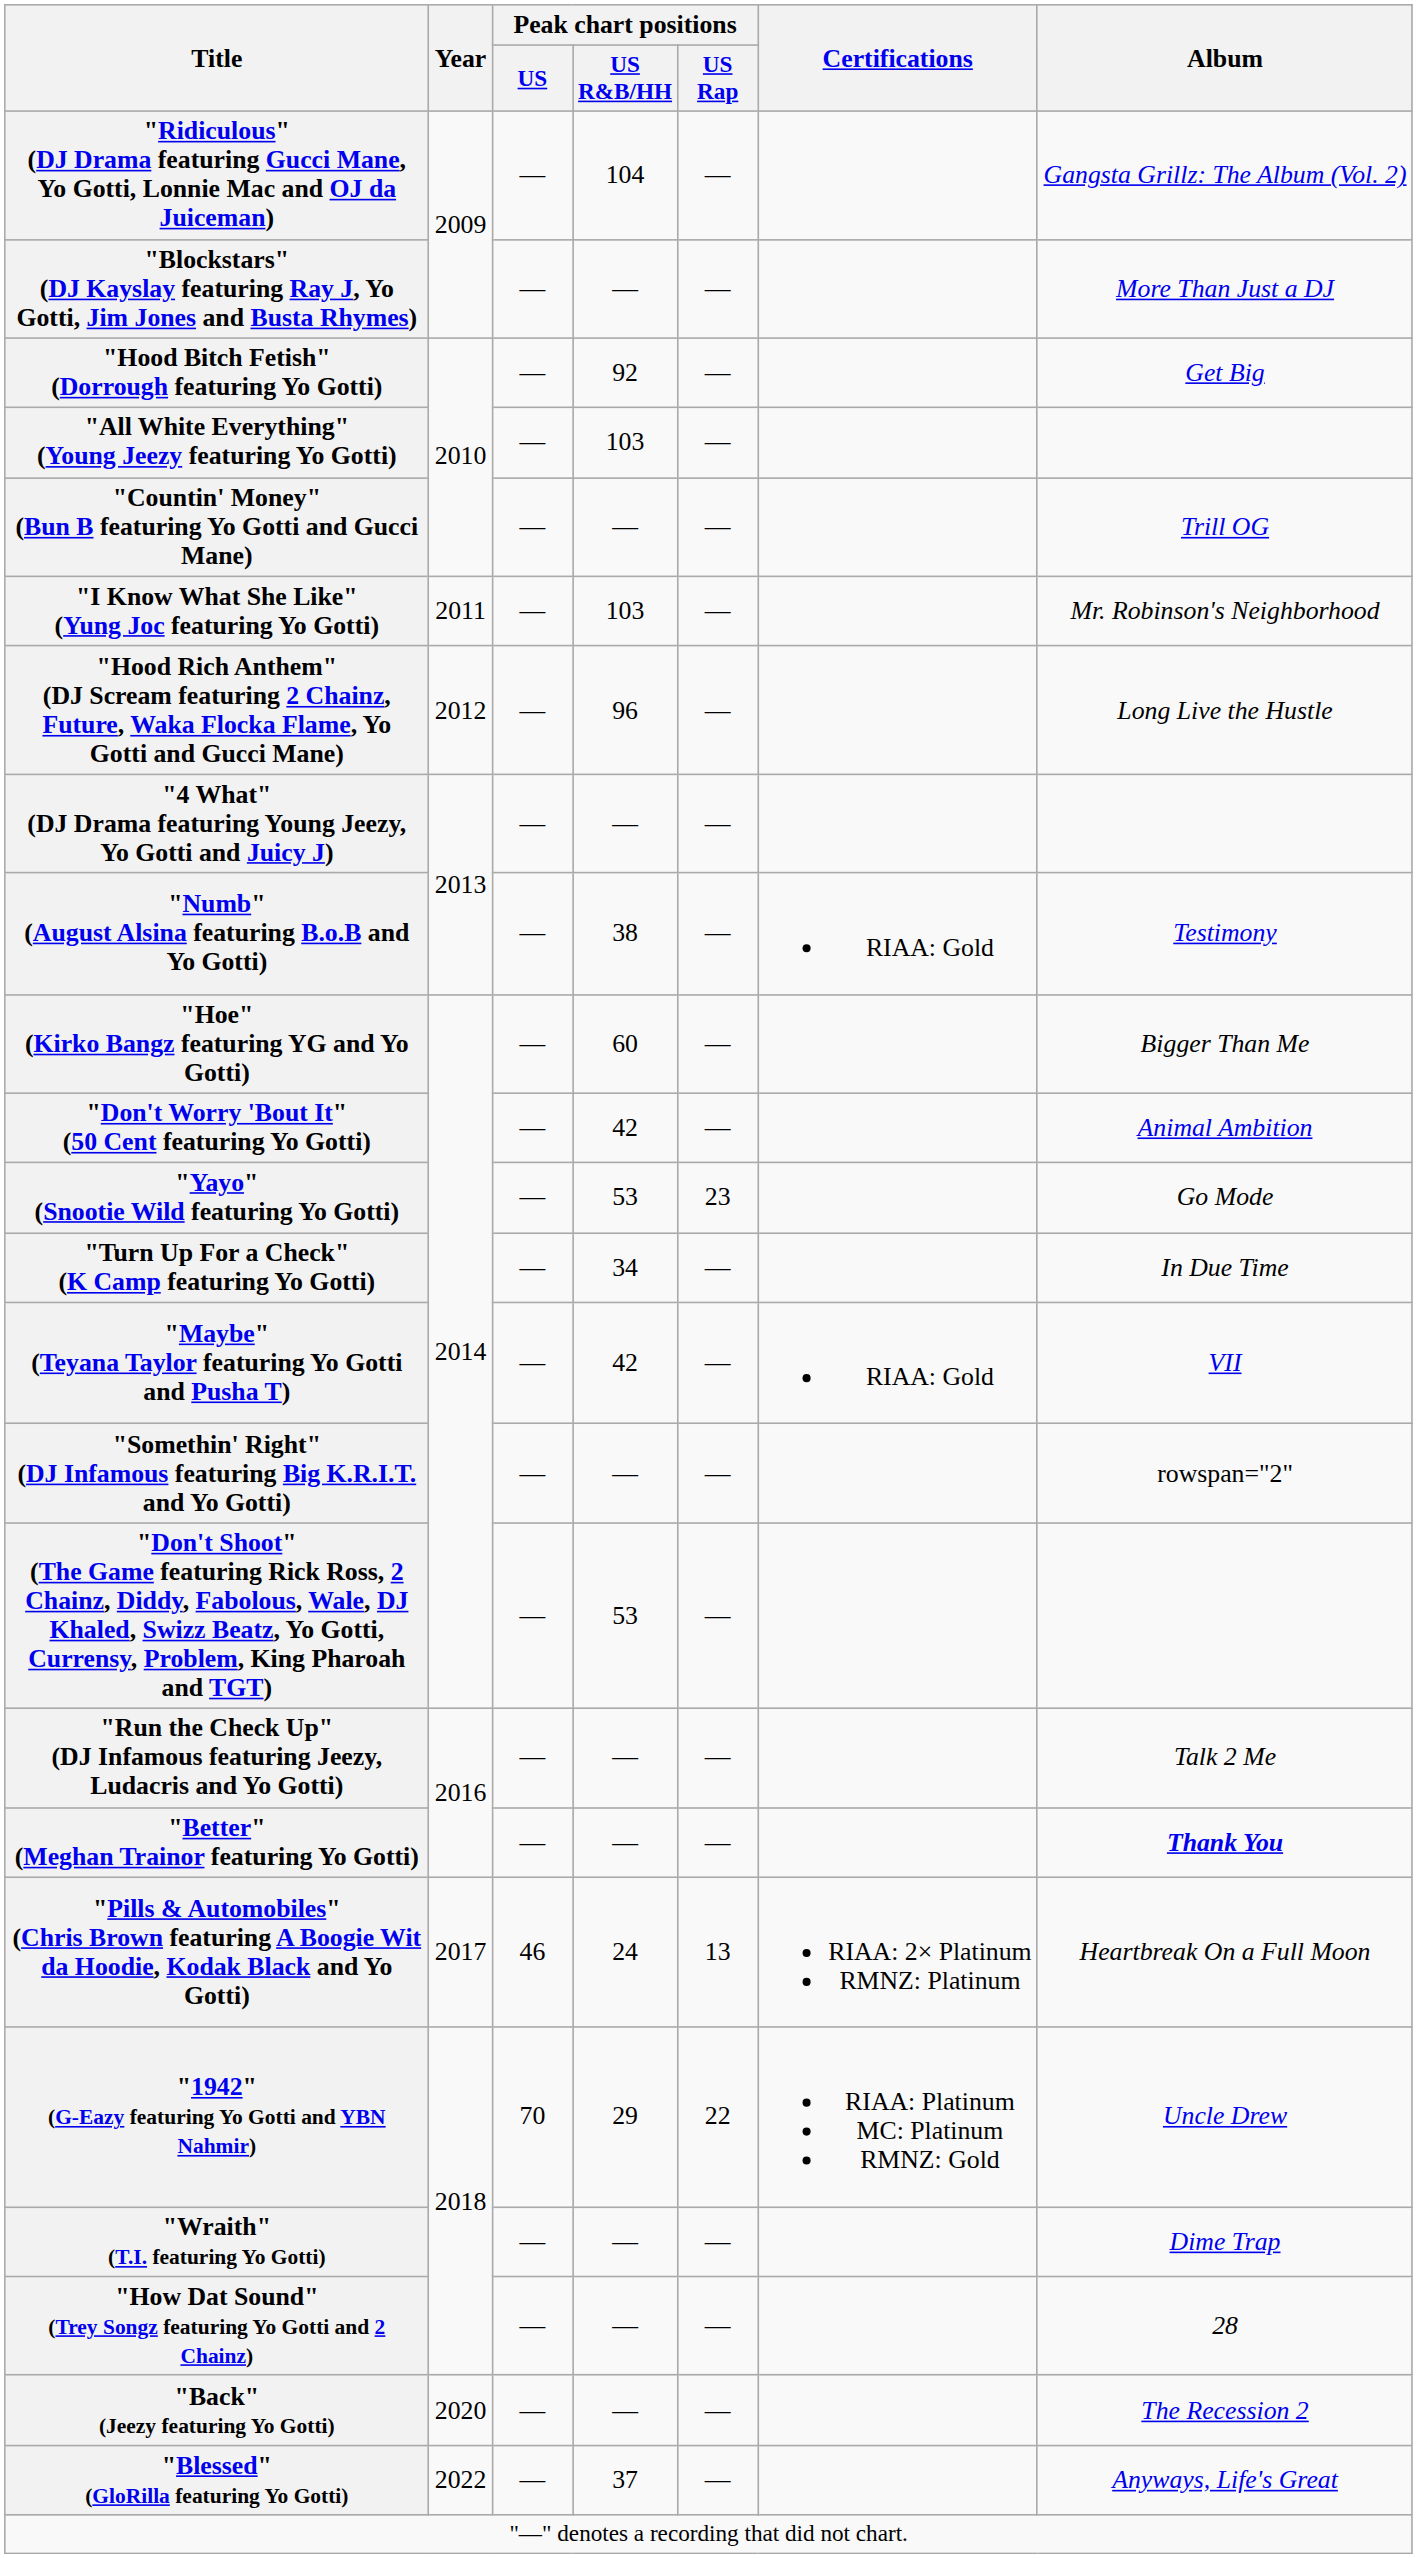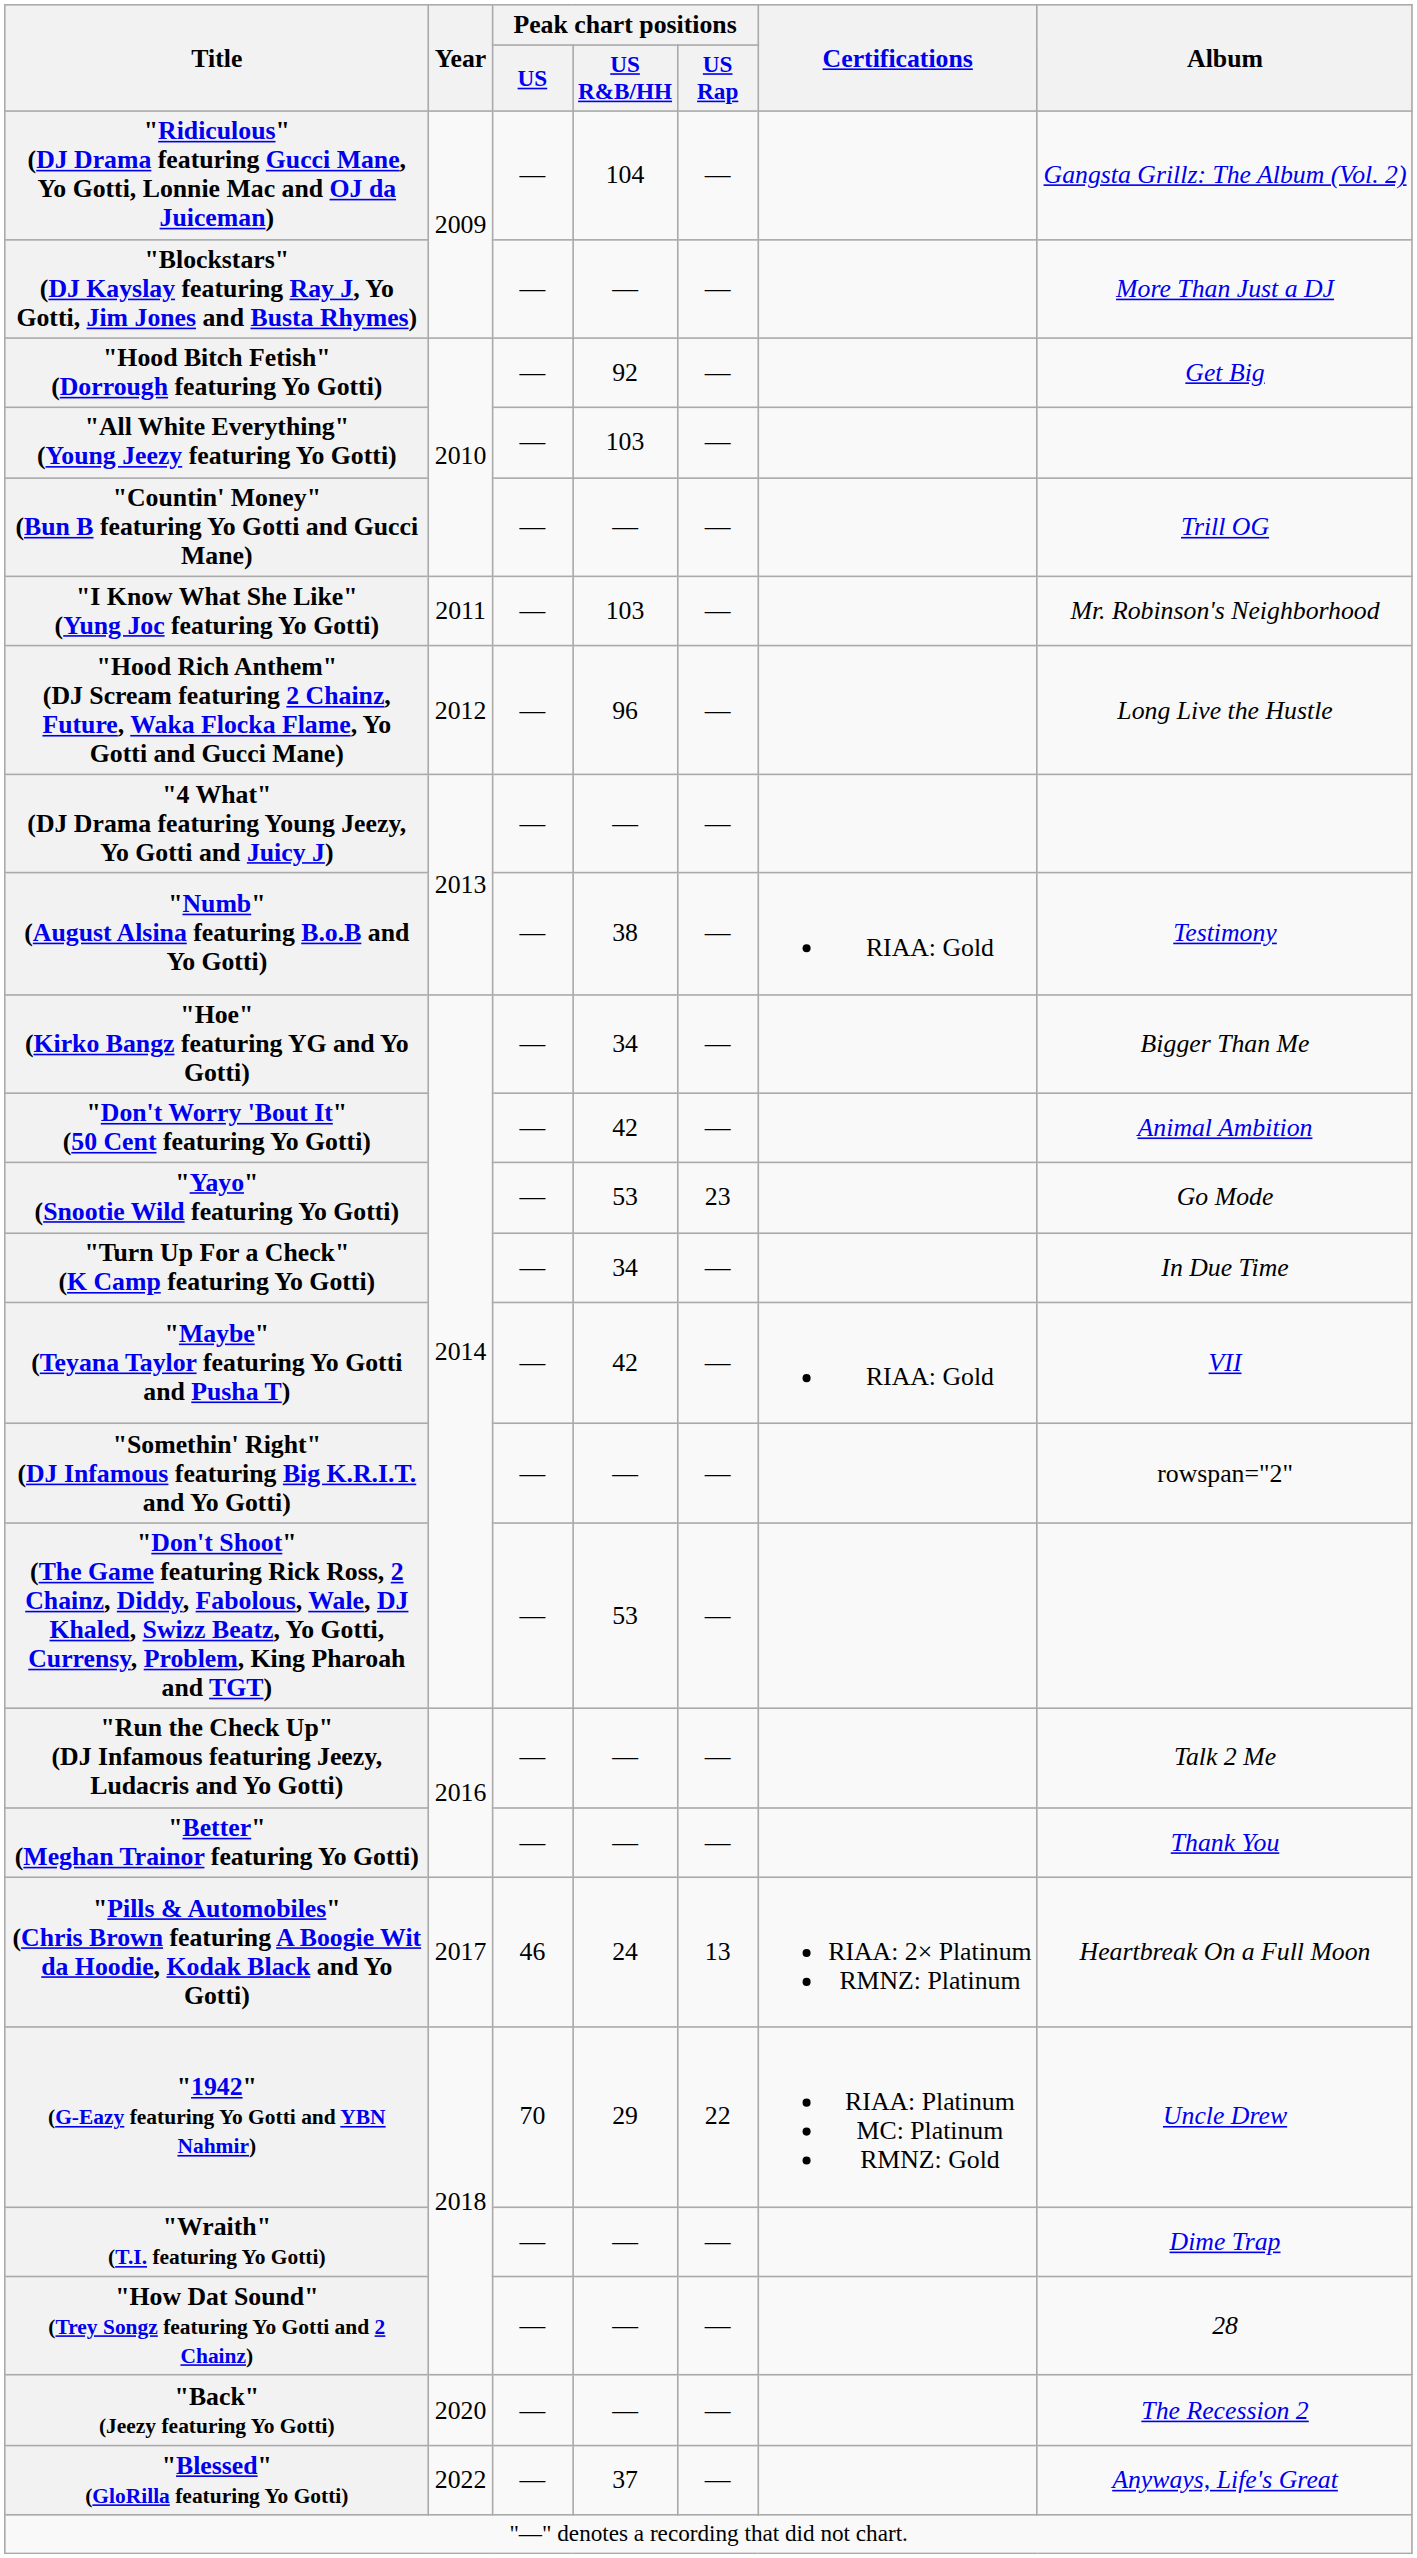(625, 1043) 60 -> (625, 1043) 34
(1225, 1841) bold -> (1225, 1841) normal
